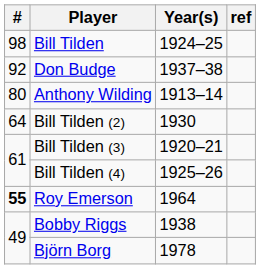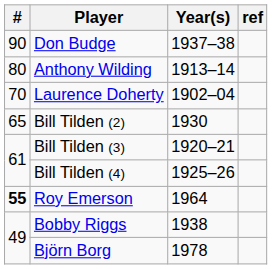- row: (69, 43)
(17, 69) 92 -> (17, 43) 90
+ row: (99, 95)
(17, 121) 64 -> (17, 121) 65
